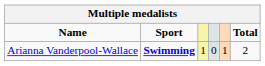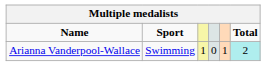(169, 51) bold -> (170, 51) normal
(245, 51) no background -> (245, 51) paleturquoise background
